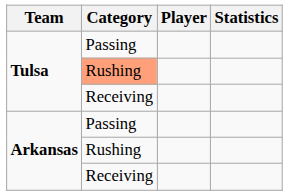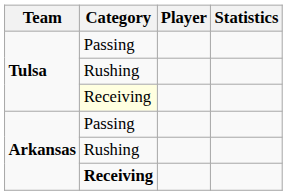(113, 71) lightsalmon background -> (111, 71) no background
(119, 97) no background -> (117, 97) lightyellow background
(119, 176) normal -> (118, 176) bold
